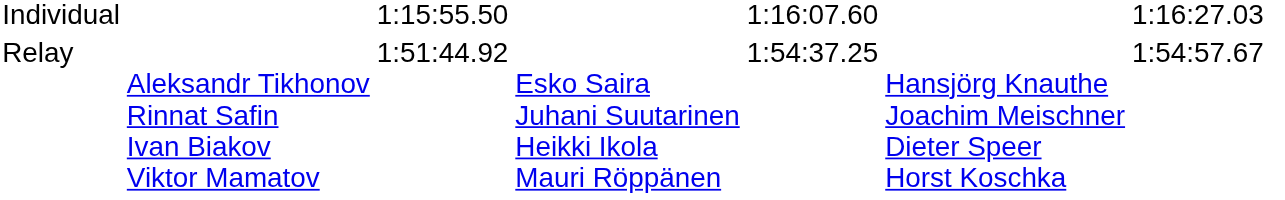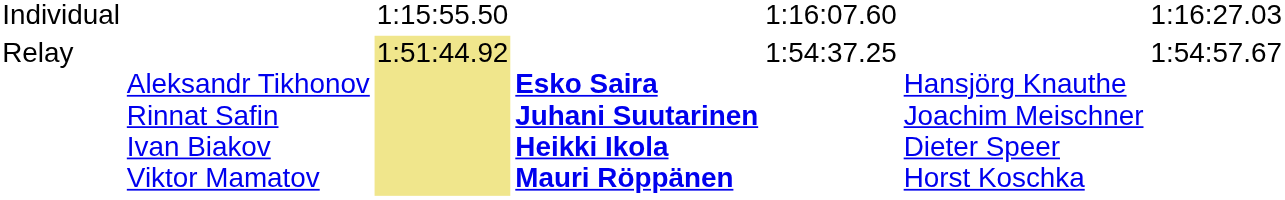(443, 52) no background -> (443, 52) khaki background
(628, 131) normal -> (637, 131) bold
